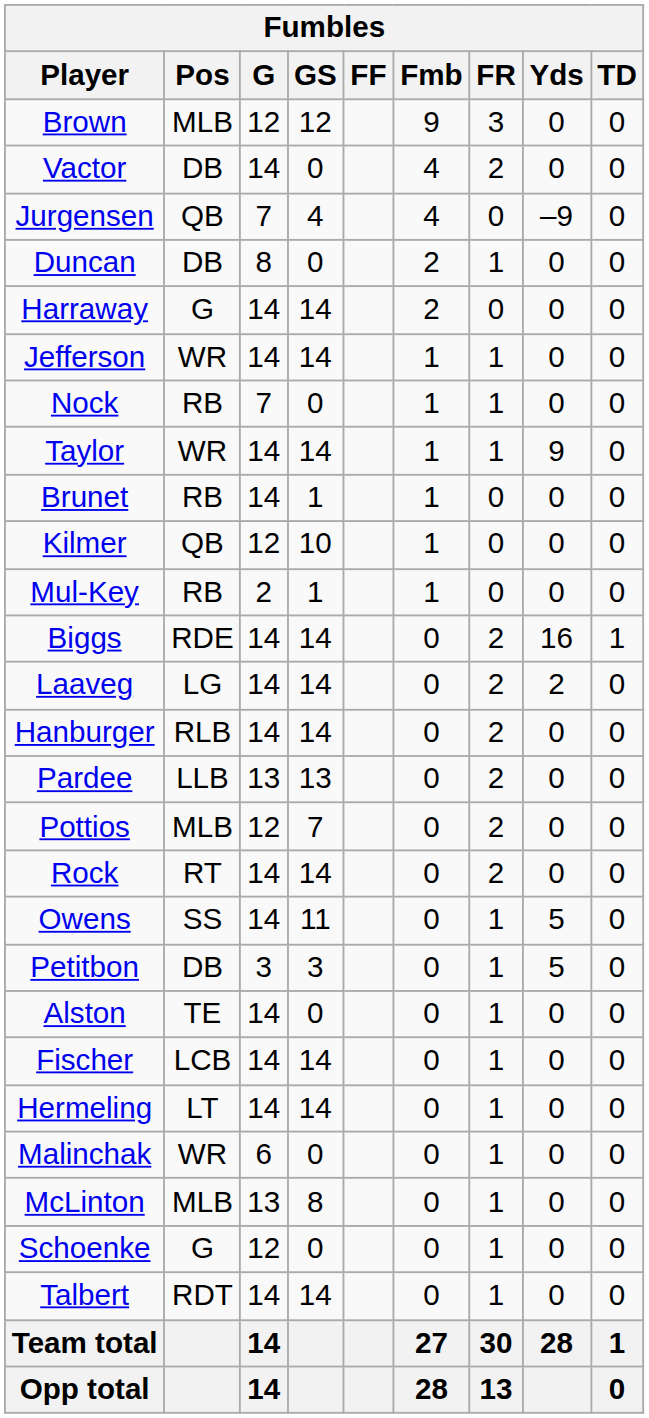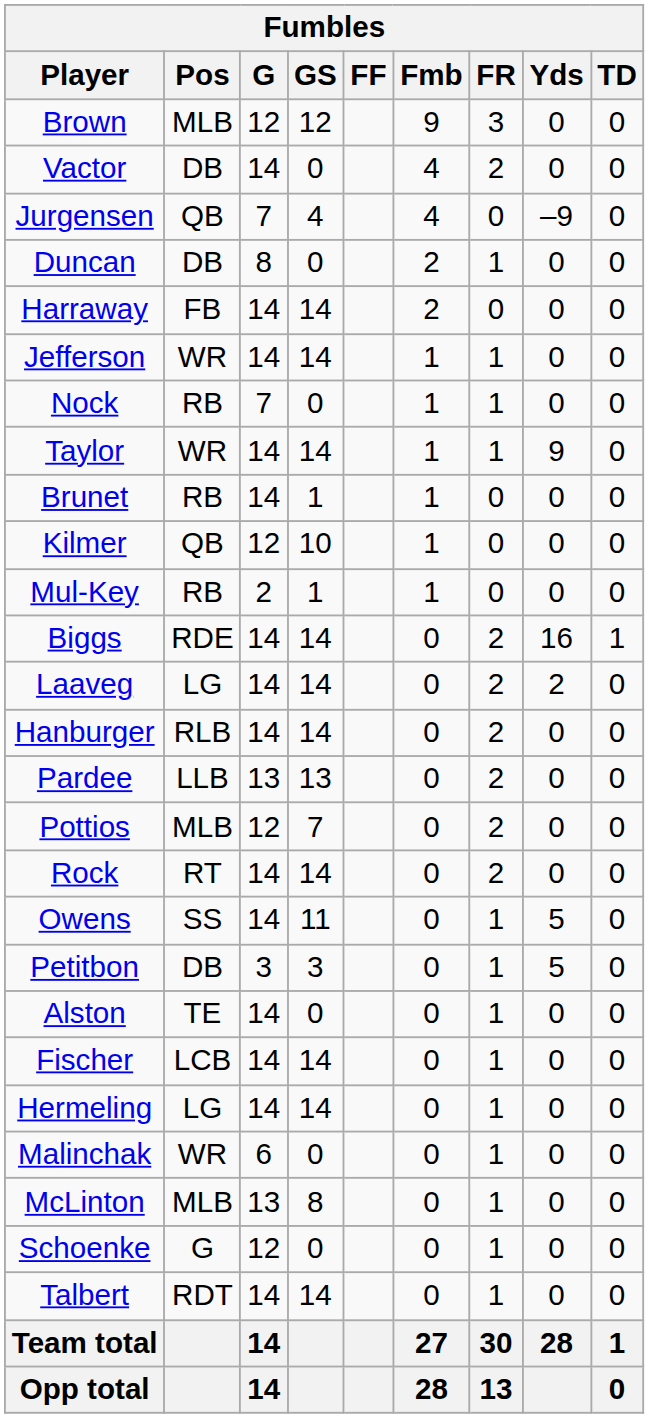(202, 309) G -> (202, 309) FB
(202, 1107) LT -> (202, 1107) LG
